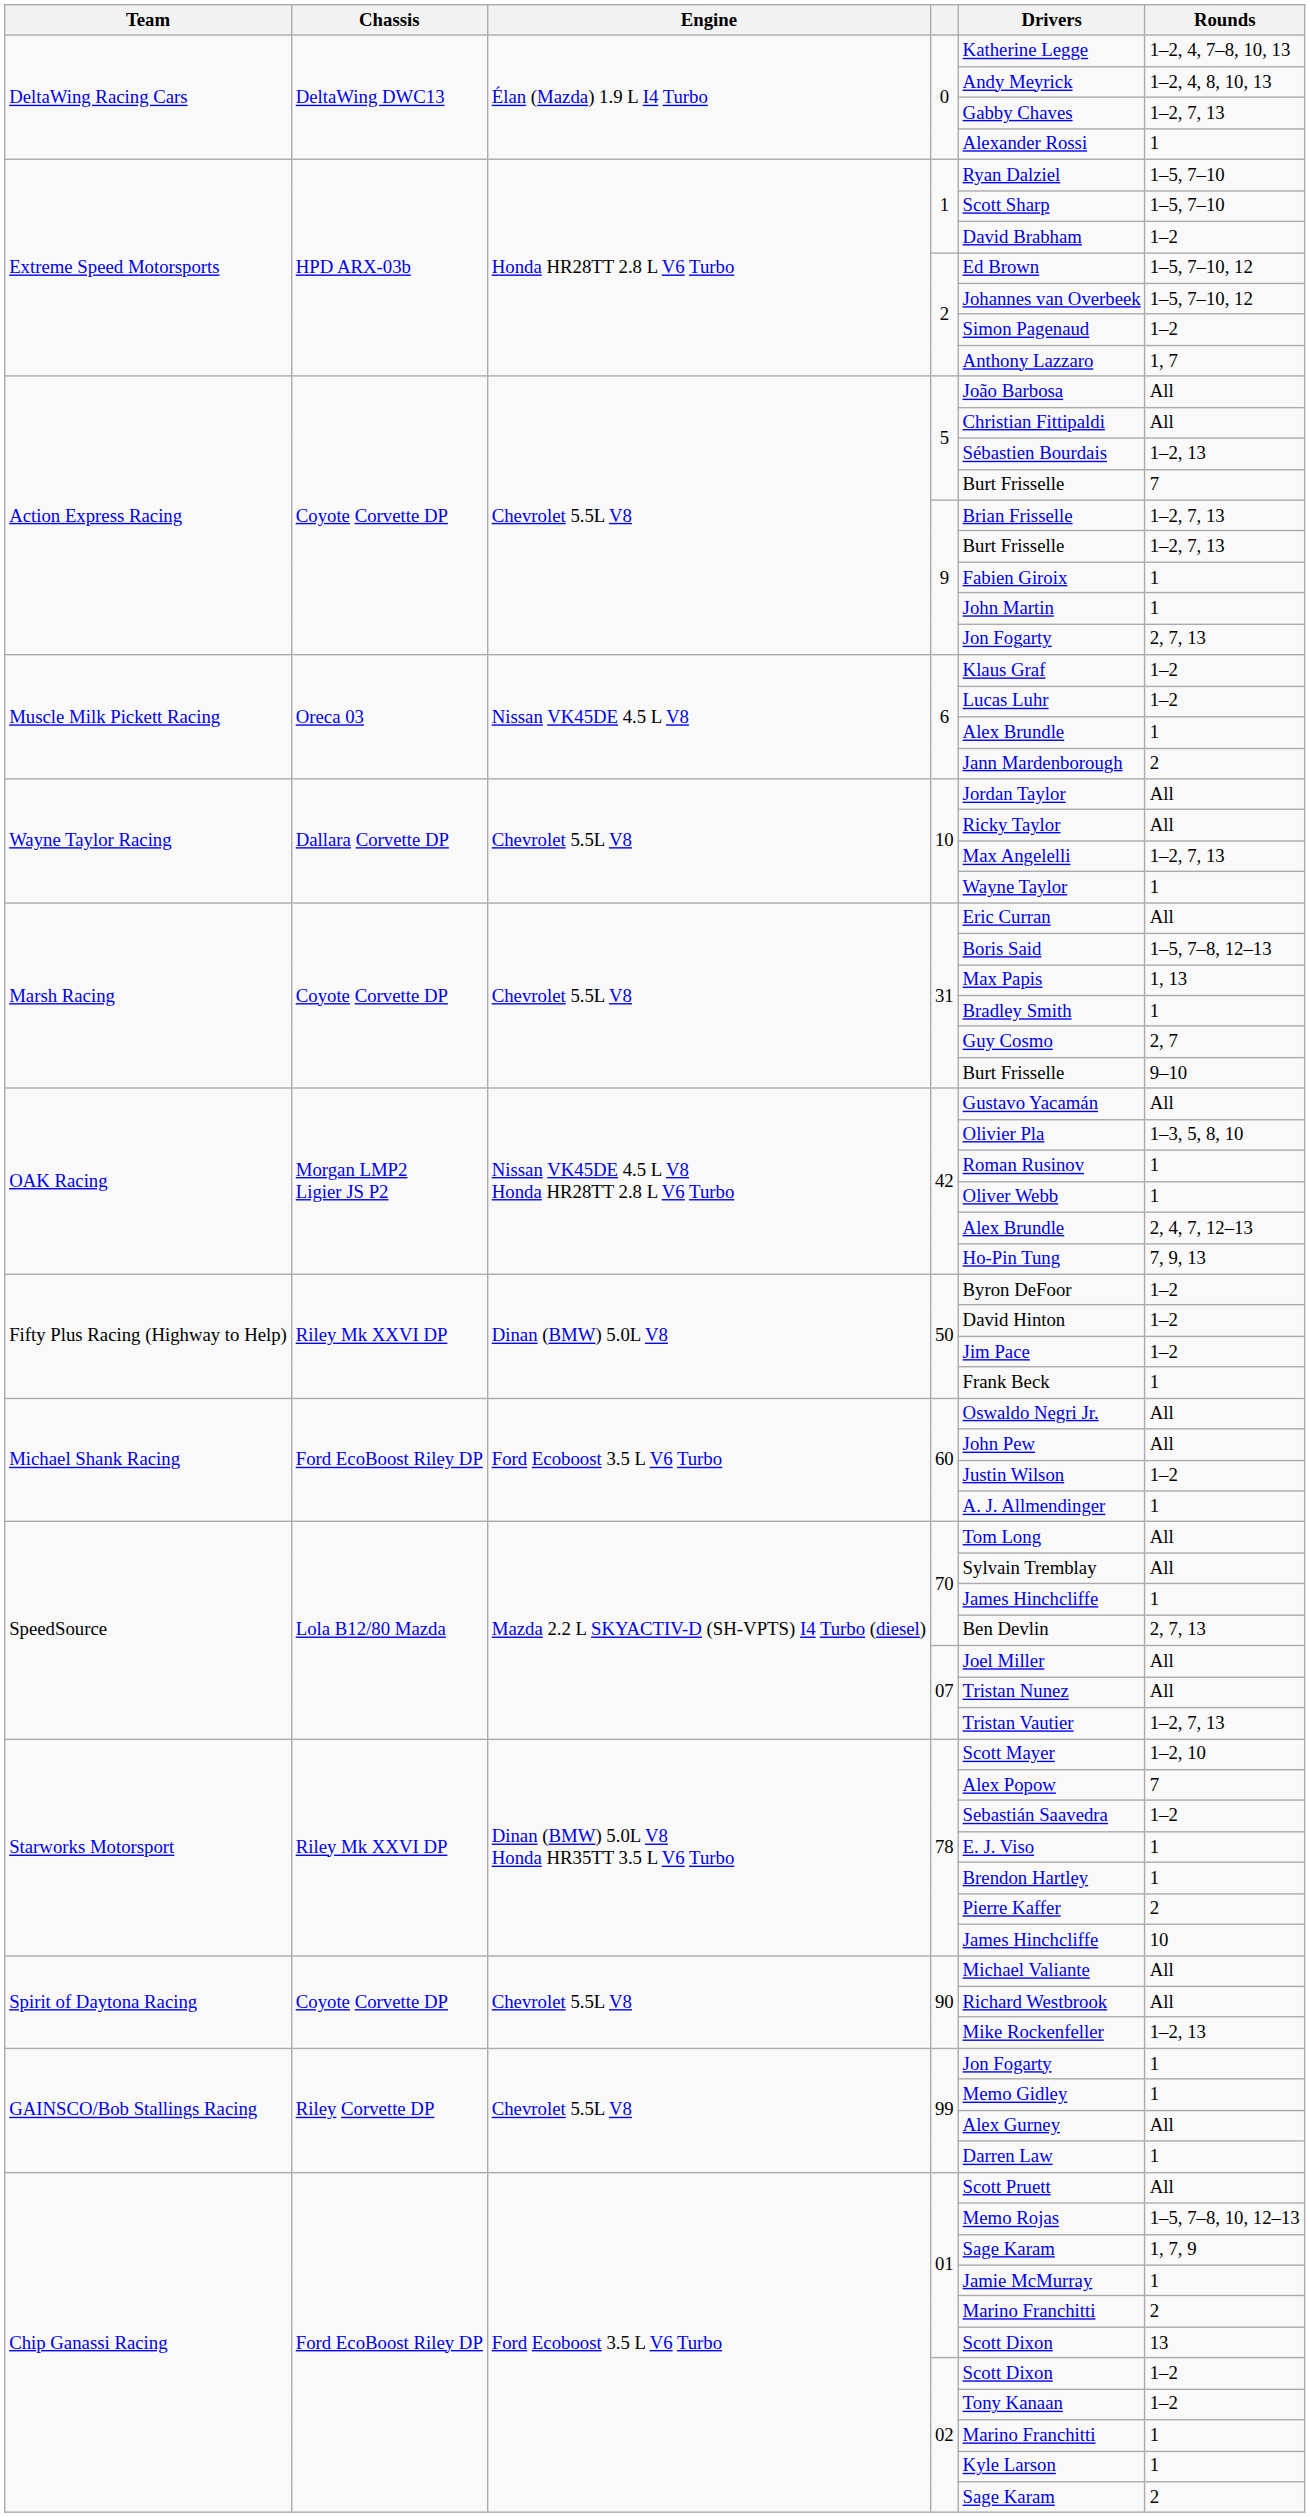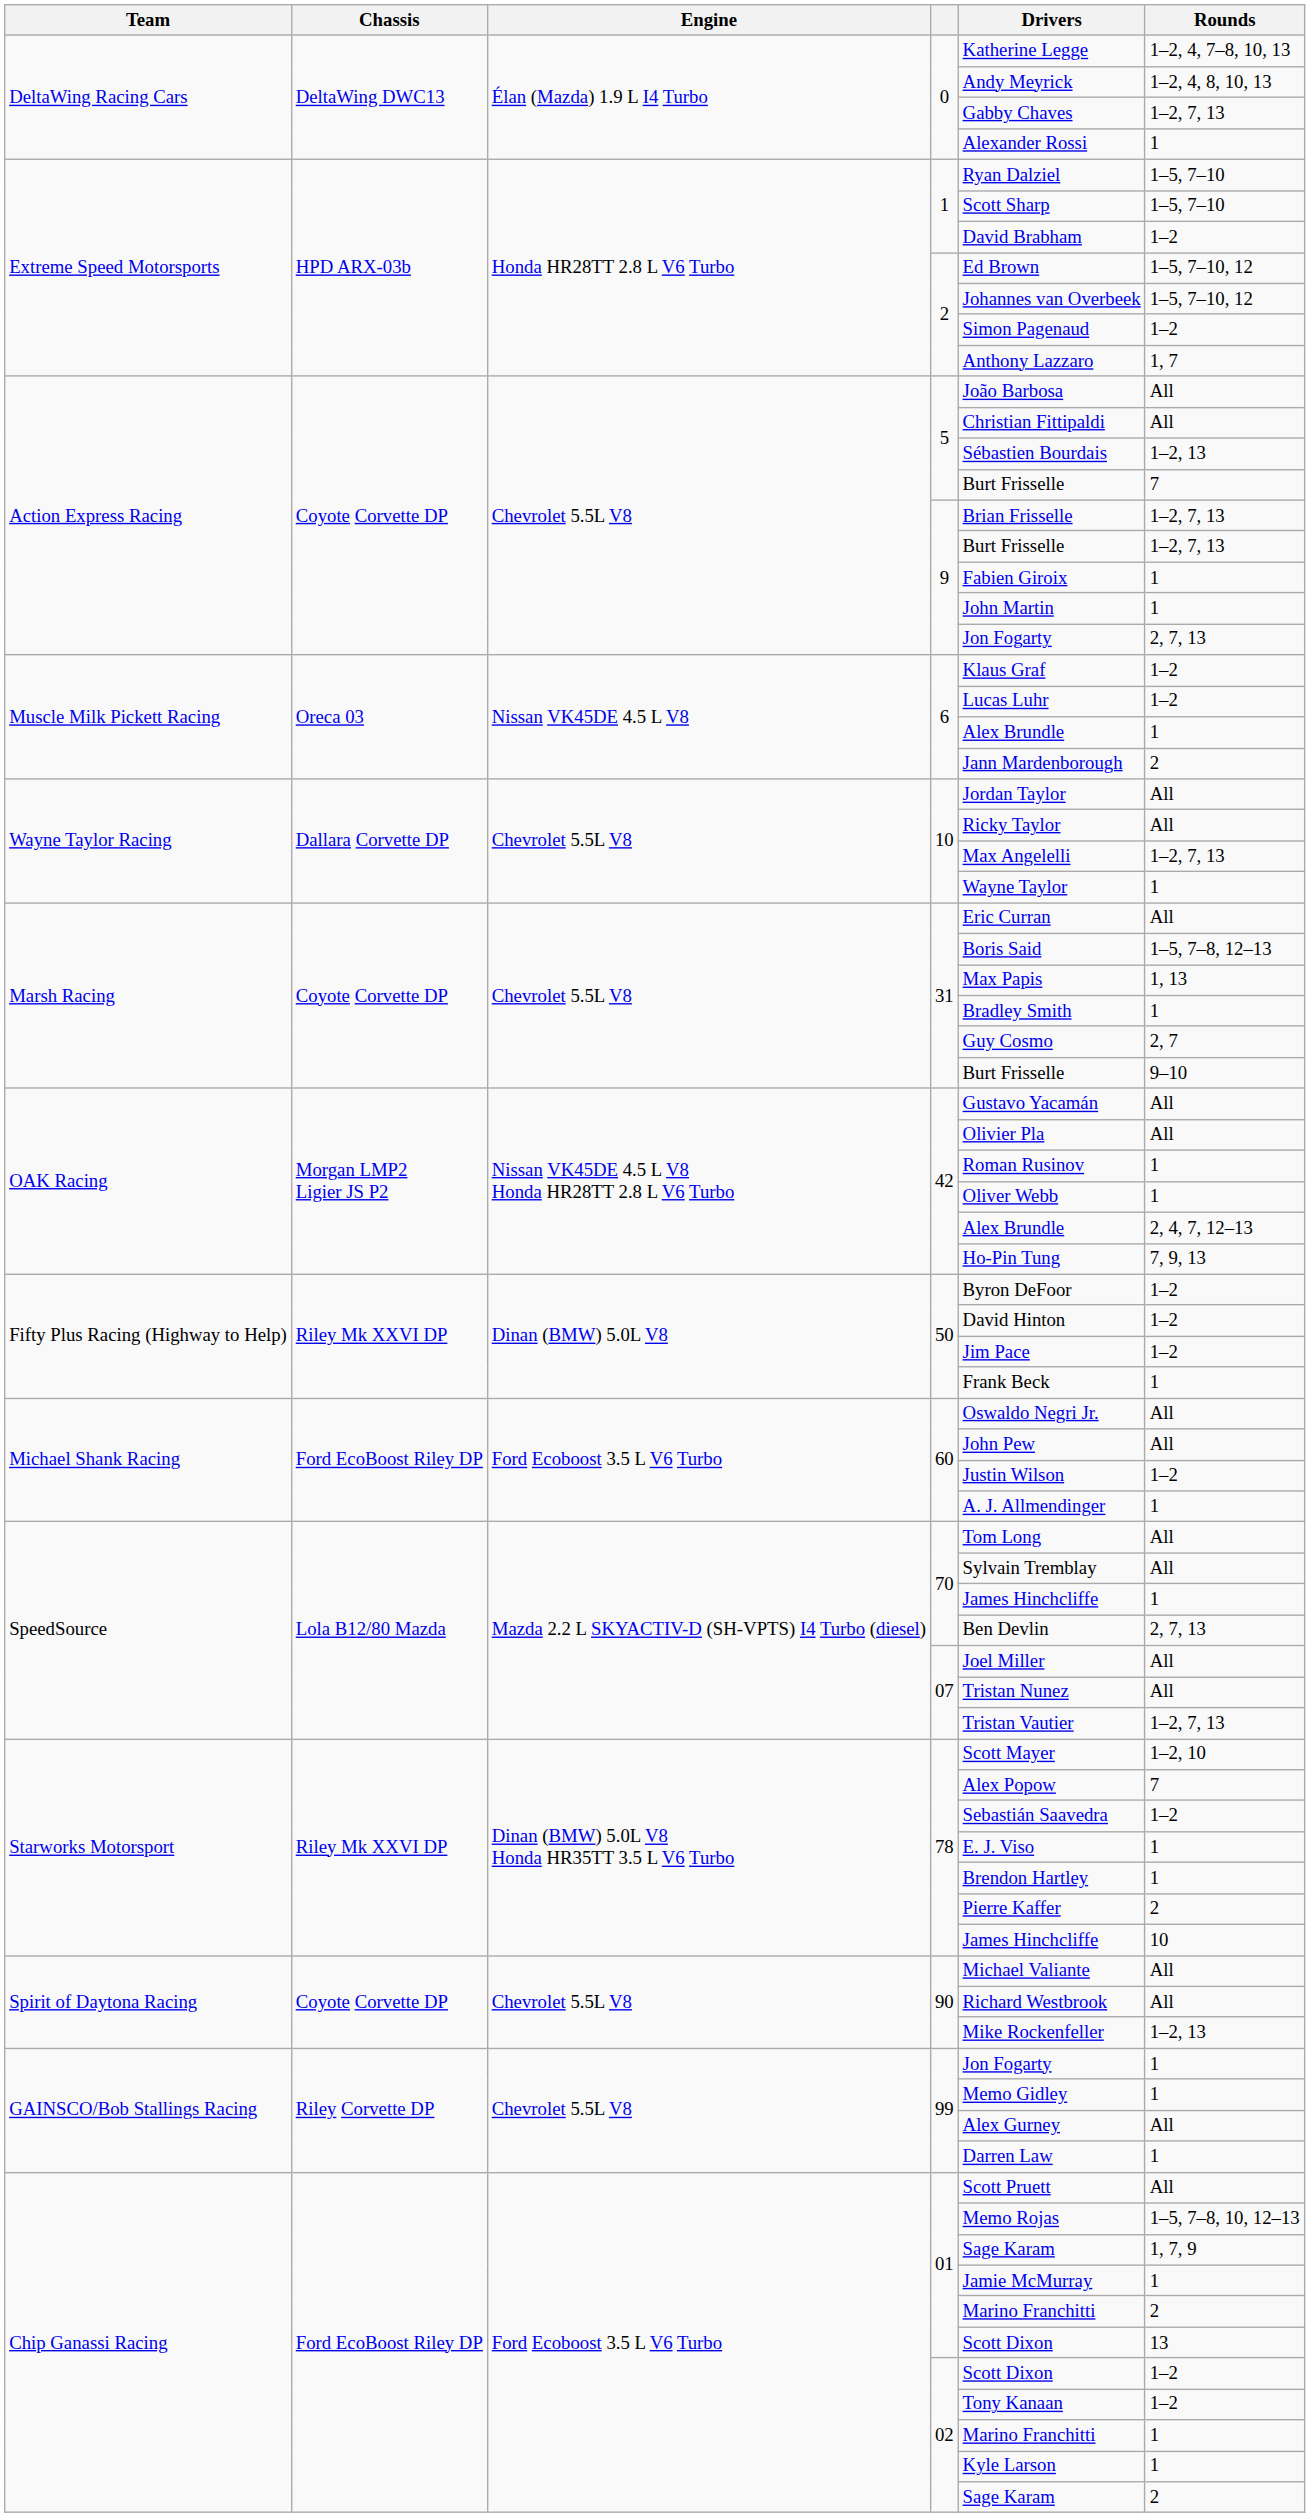(1197, 1134) 1–3, 5, 8, 10 -> (1162, 1134) All
